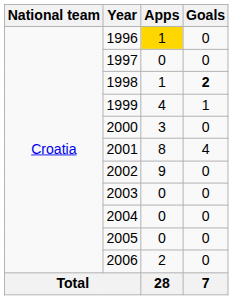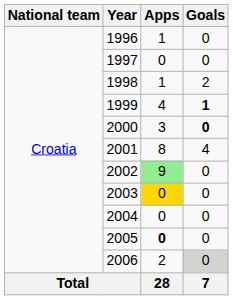(162, 37) gold background -> (162, 37) no background
(206, 82) bold -> (206, 82) normal
(206, 104) normal -> (206, 104) bold
(206, 127) normal -> (206, 127) bold
(162, 171) no background -> (162, 171) lightgreen background
(162, 194) no background -> (162, 194) gold background
(162, 238) normal -> (162, 238) bold
(206, 261) no background -> (206, 261) lightgrey background
